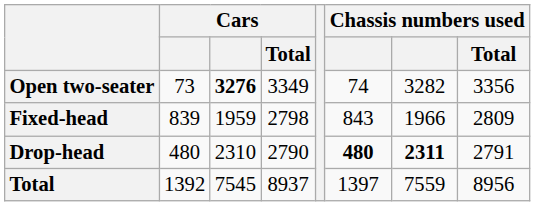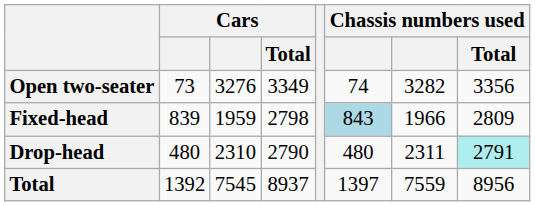(235, 86) bold -> (235, 86) normal
(358, 119) no background -> (358, 119) lightblue background
(358, 151) bold -> (358, 151) normal
(425, 151) bold -> (425, 151) normal
(494, 151) no background -> (494, 151) paleturquoise background
